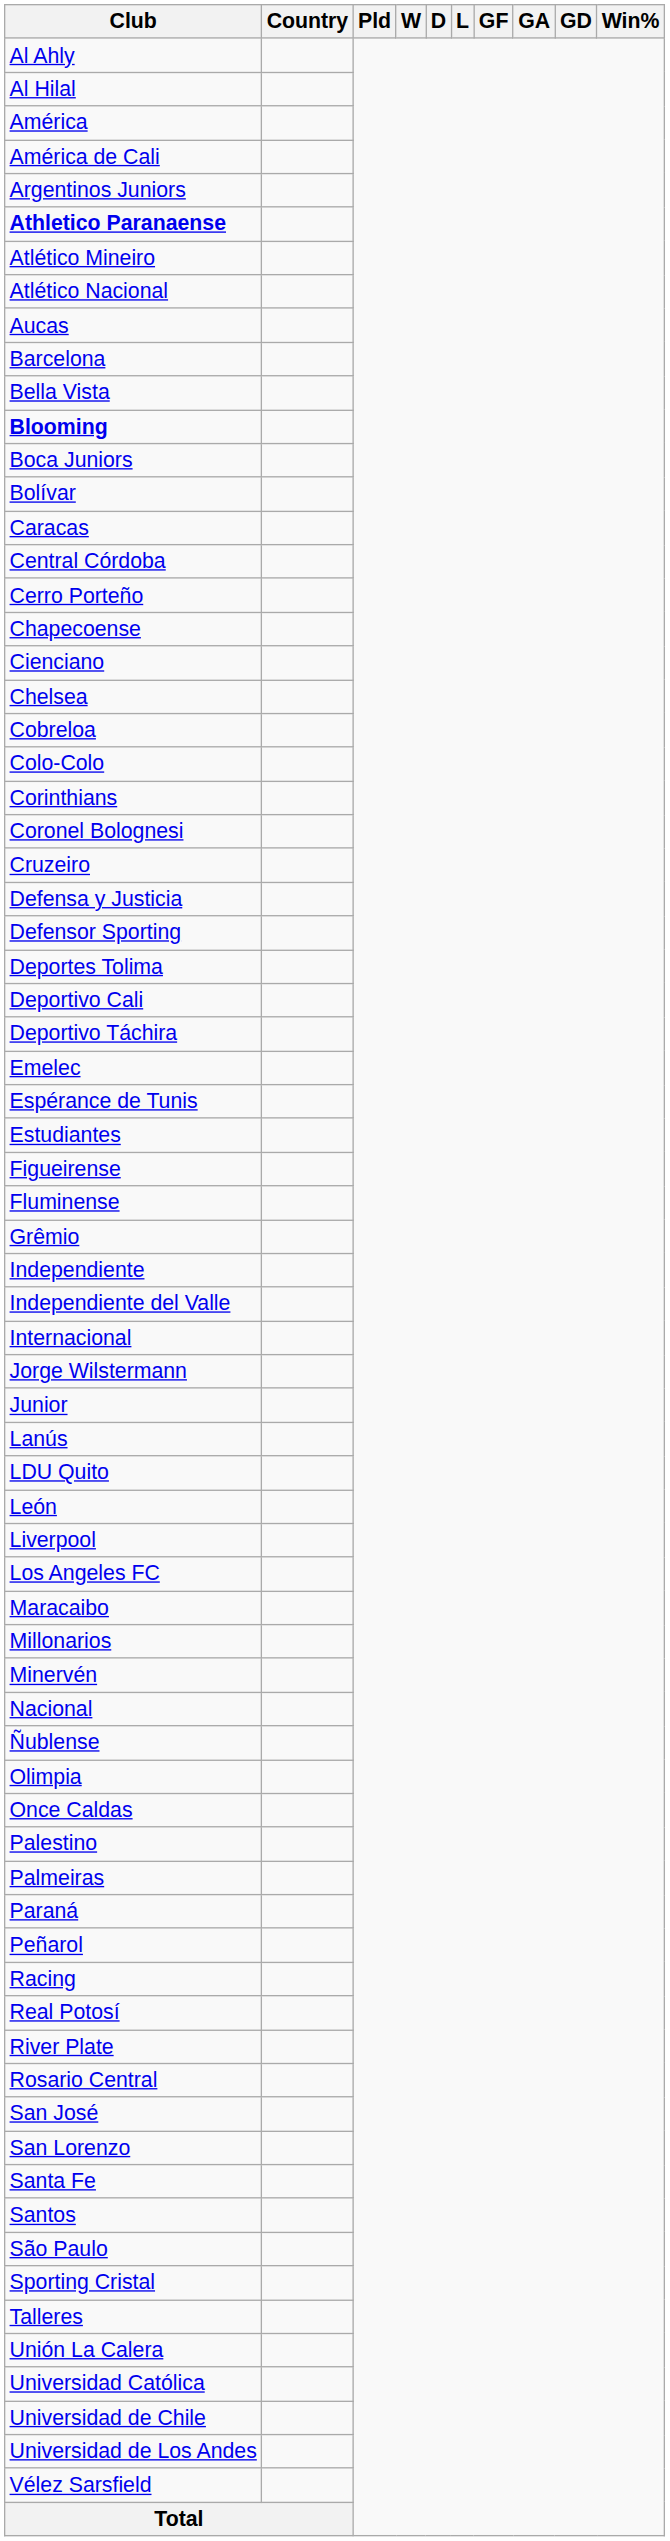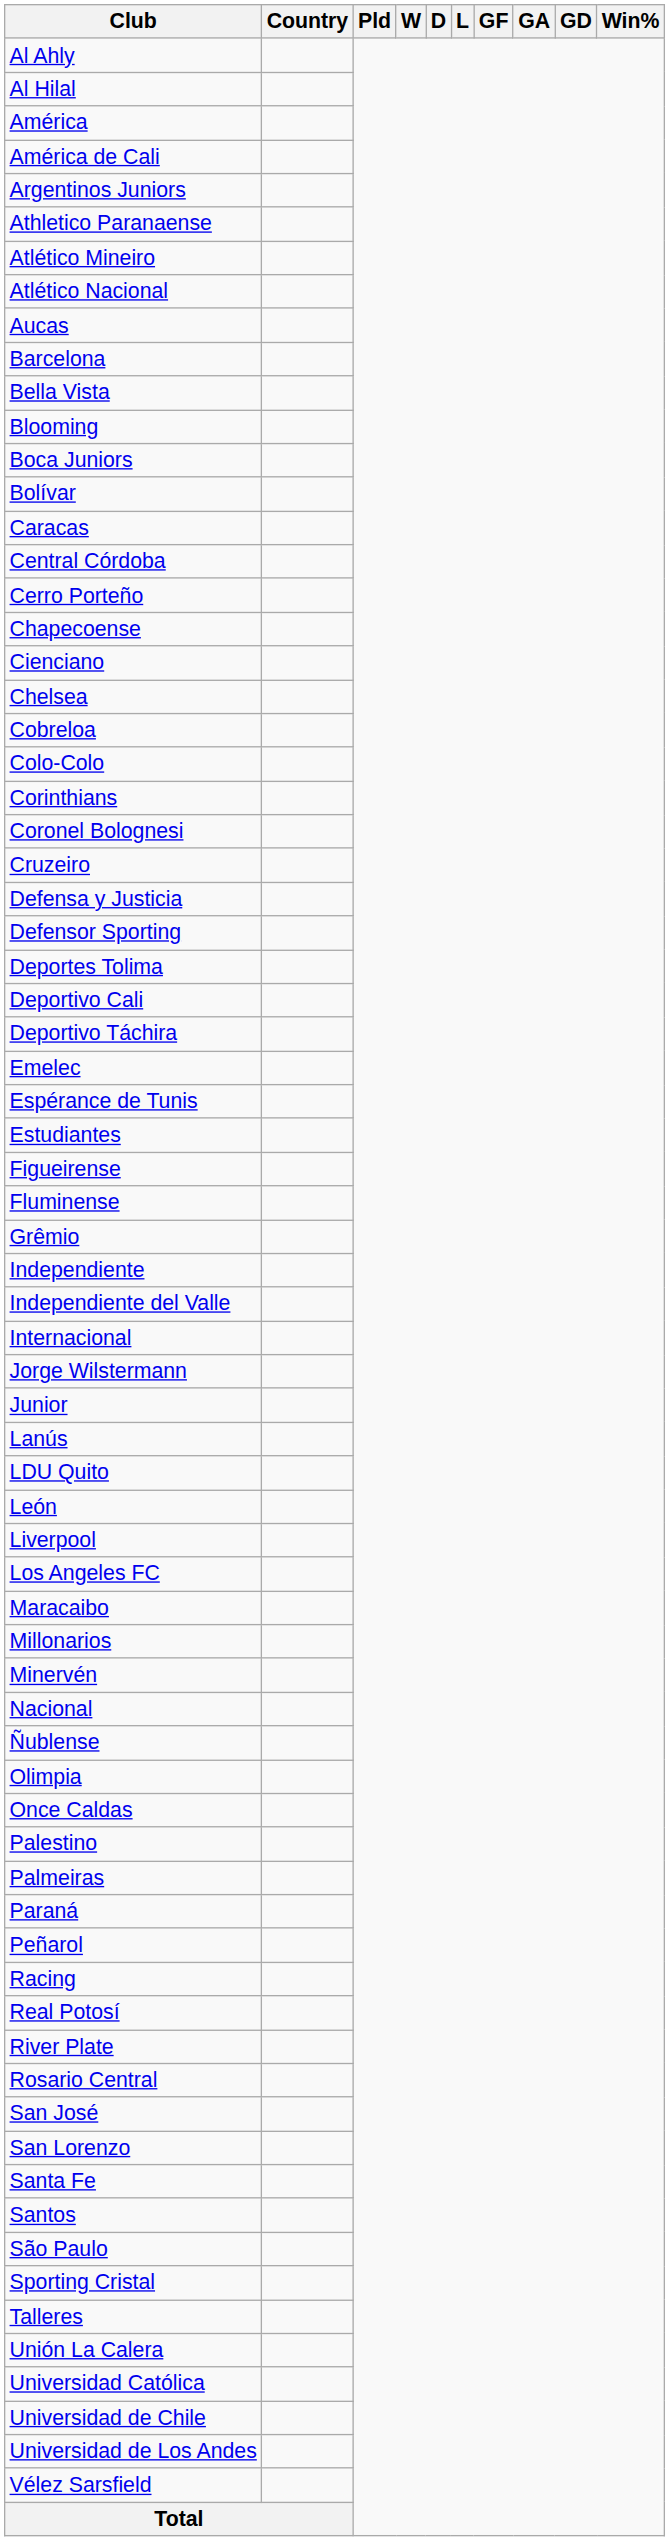(118, 223) bold -> (111, 223) normal
(59, 426) bold -> (54, 426) normal
